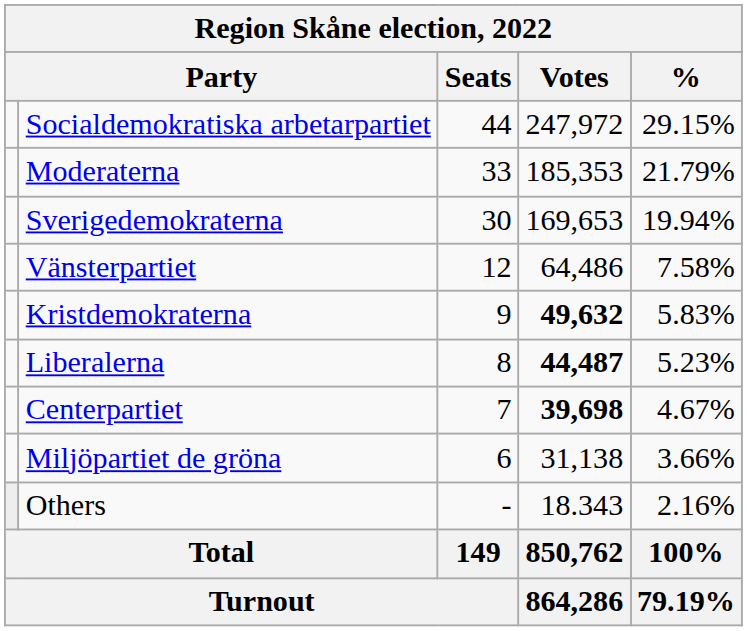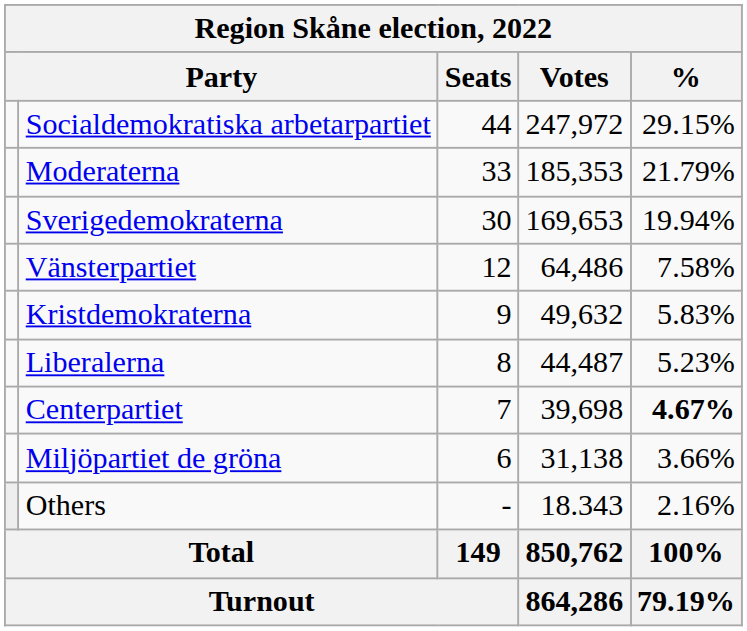(582, 314) bold -> (582, 314) normal
(582, 362) bold -> (582, 362) normal
(582, 409) bold -> (582, 409) normal
(696, 409) normal -> (693, 409) bold
